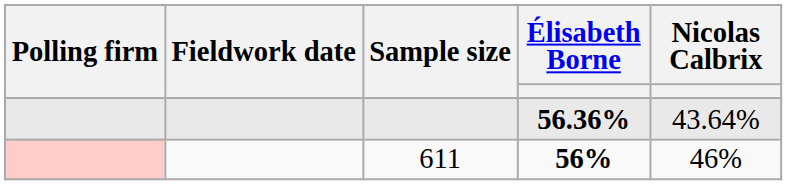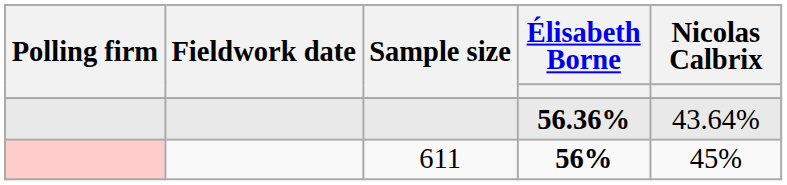(716, 160) 46% -> (716, 160) 45%
